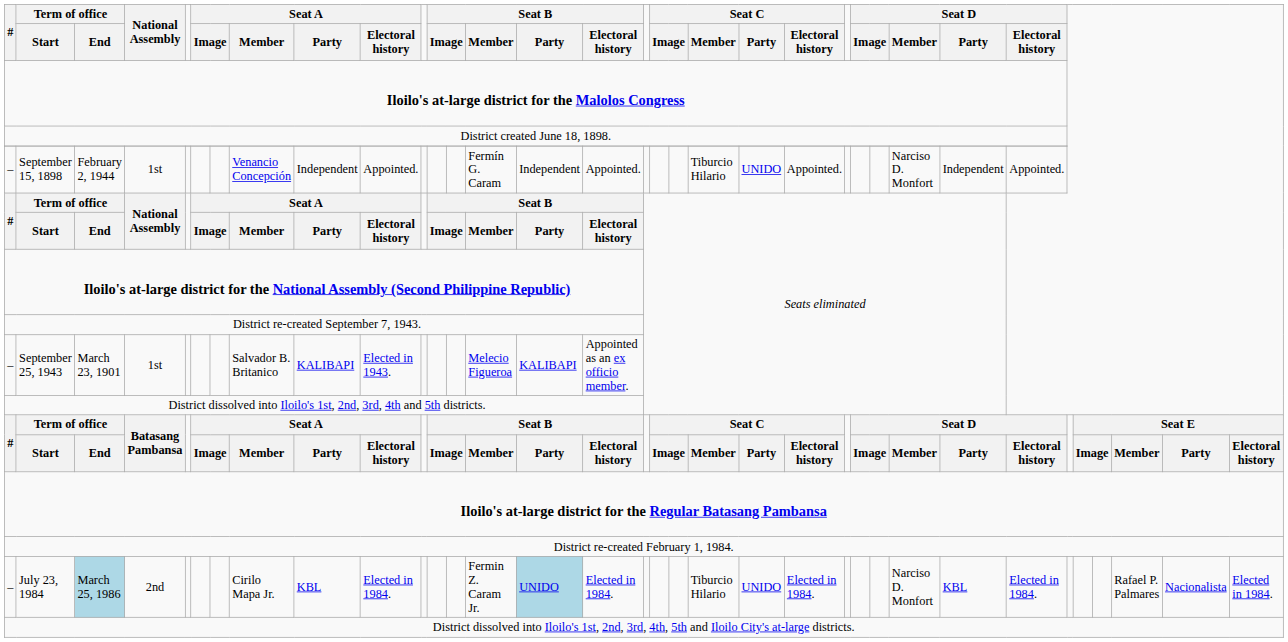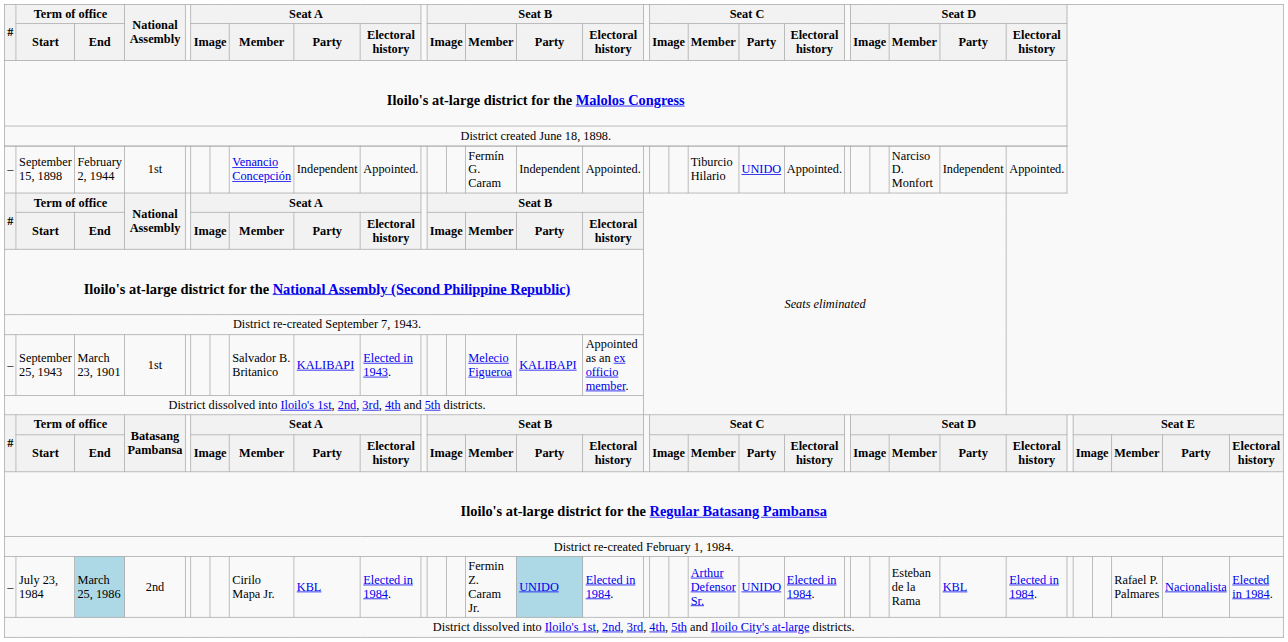(712, 587) Tiburcio Hilario -> (713, 587) Arthur Defensor Sr.
(912, 587) Narciso D. Monfort -> (911, 587) Esteban de la Rama
